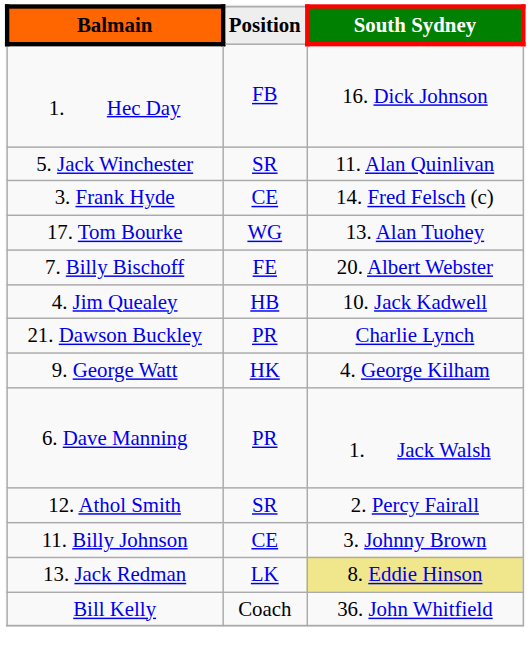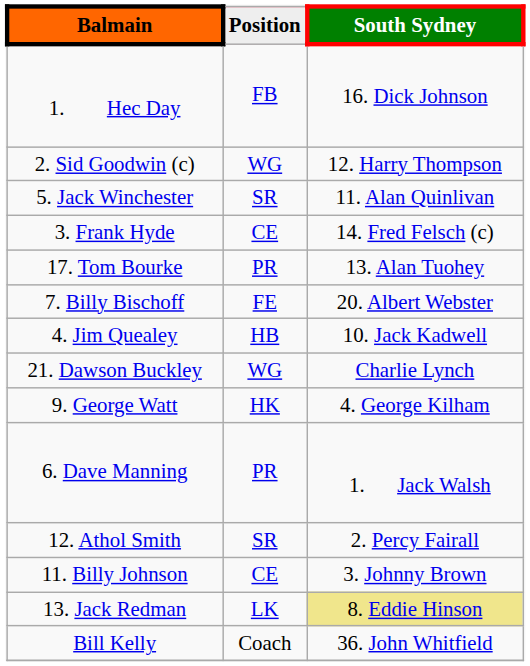+ row: (115, 163)
(265, 232) WG -> (265, 266) PR
(265, 335) PR -> (265, 370) WG
